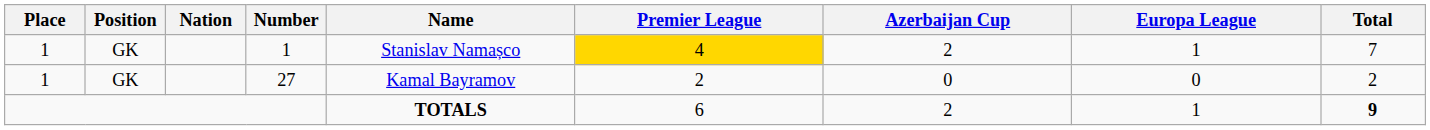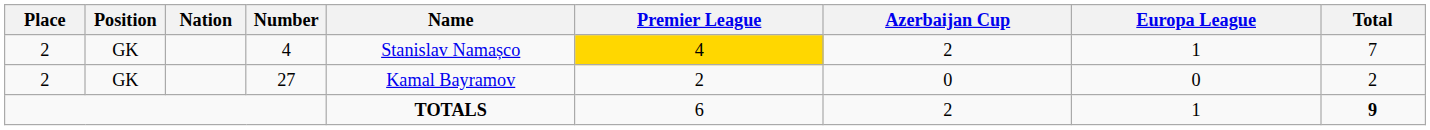(45, 49) 1 -> (45, 49) 2
(286, 49) 1 -> (286, 49) 4
(45, 79) 1 -> (45, 79) 2
